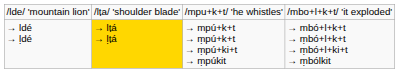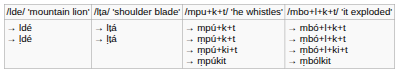(105, 33) gold background -> (105, 33) no background
